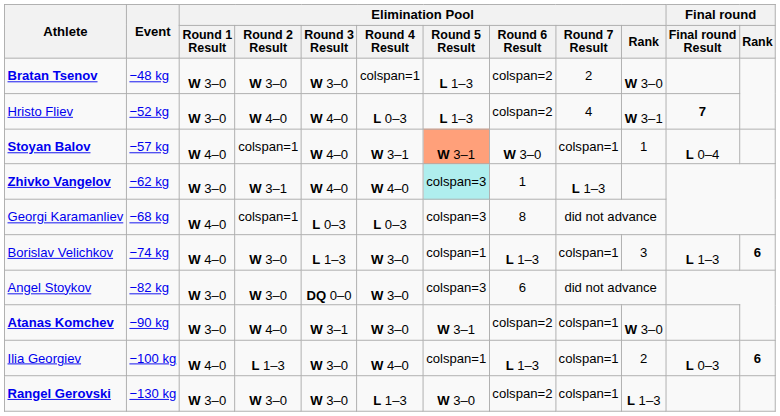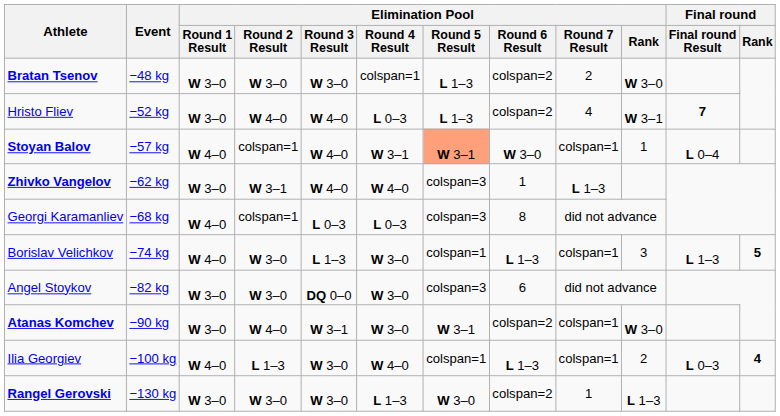(456, 182) paleturquoise background -> (456, 182) no background
(757, 253) 6 -> (757, 253) 5
(757, 358) 6 -> (757, 358) 4
(589, 394) colspan=1 -> (589, 394) 1
